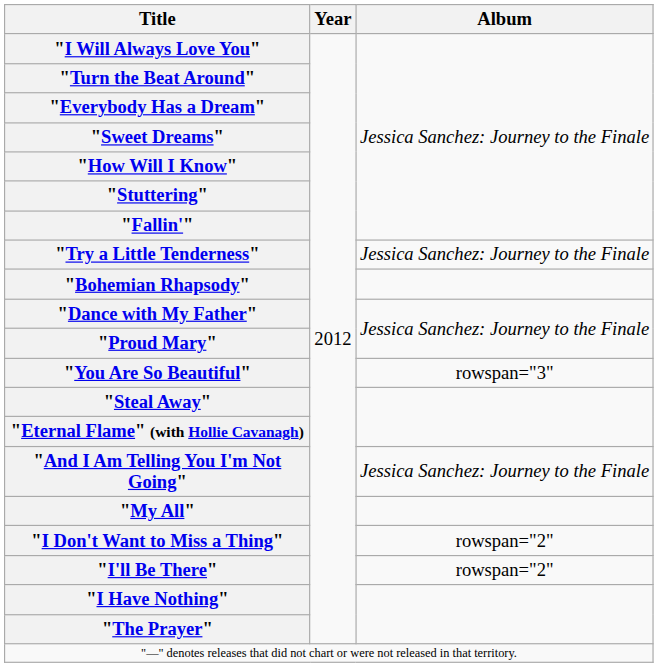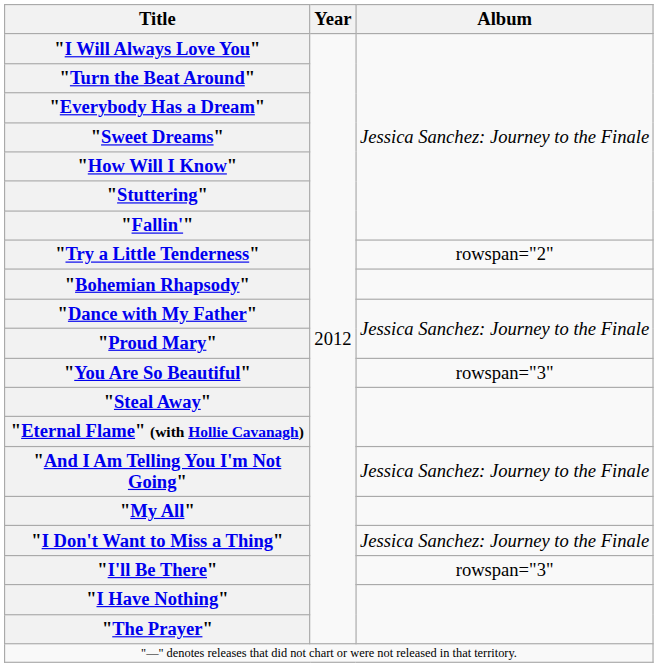(505, 254) Jessica Sanchez: Journey to the Finale -> (505, 254) rowspan="2"
(505, 540) rowspan="2" -> (505, 540) Jessica Sanchez: Journey to the Finale
(505, 569) rowspan="2" -> (505, 569) rowspan="3"
